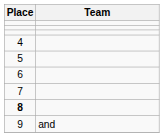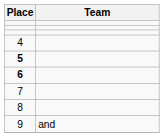(20, 59) normal -> (20, 59) bold
(20, 75) normal -> (20, 75) bold
(20, 107) bold -> (20, 107) normal
